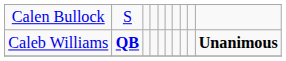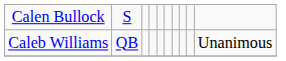(127, 42) bold -> (127, 42) normal
(238, 42) bold -> (235, 42) normal
